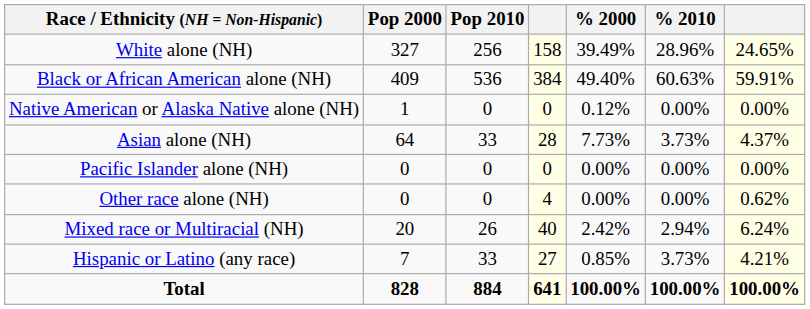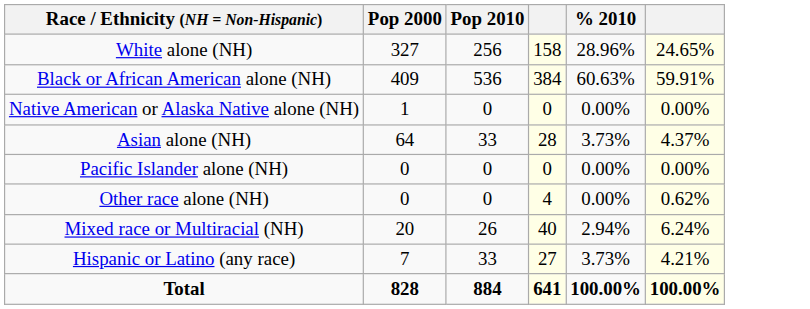- column: (606, 19)
